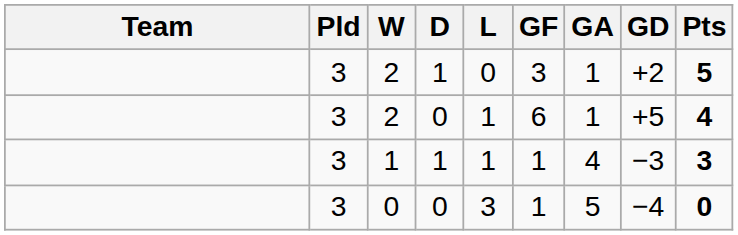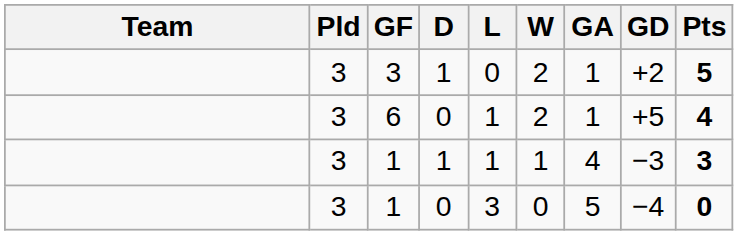columns swapped: (391, 26) <-> (539, 26)
